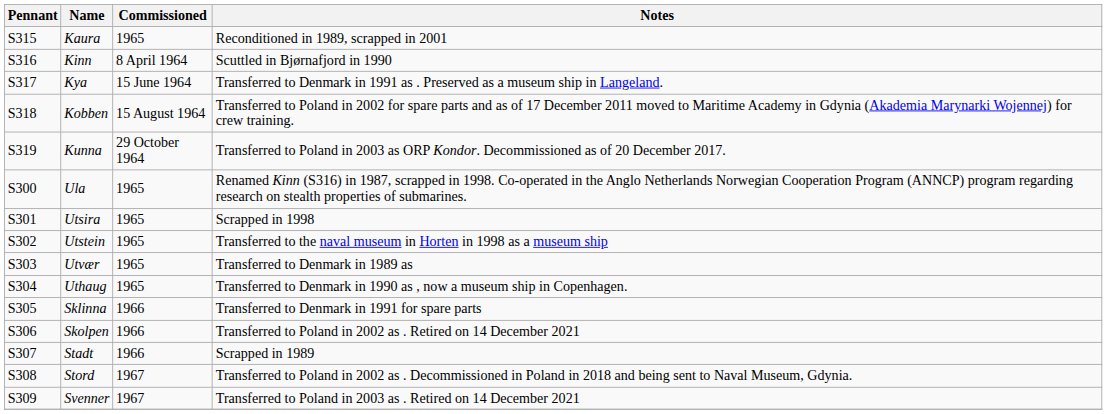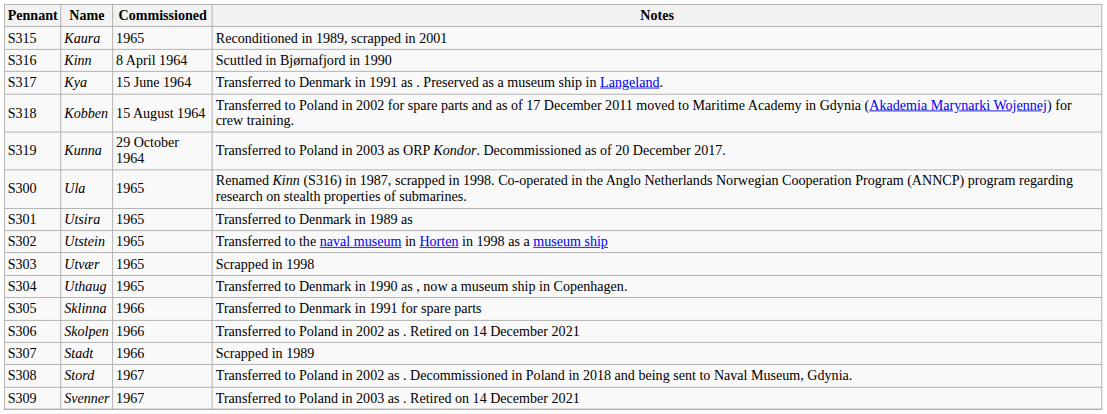(265, 219) Scrapped in 1998 -> (314, 219) Transferred to Denmark in 1989 as
(314, 264) Transferred to Denmark in 1989 as -> (265, 264) Scrapped in 1998
